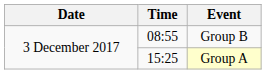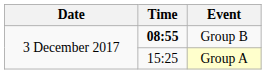(163, 36) normal -> (163, 36) bold
